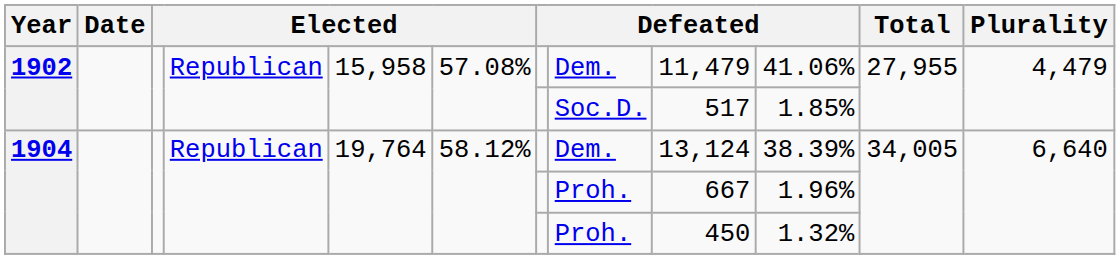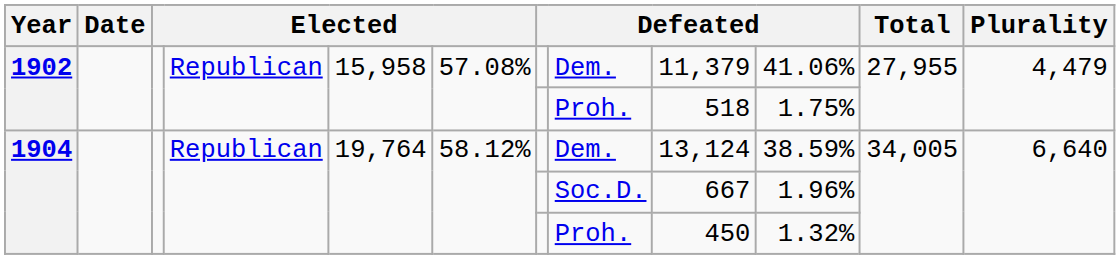(704, 67) 11,479 -> (704, 67) 11,379
(601, 109) Soc.D. -> (593, 109) Proh.
(727, 109) 517 -> (727, 109) 518
(816, 109) 1.85% -> (816, 109) 1.75%
(808, 150) 38.39% -> (808, 150) 38.59%
(593, 192) Proh. -> (601, 192) Soc.D.
